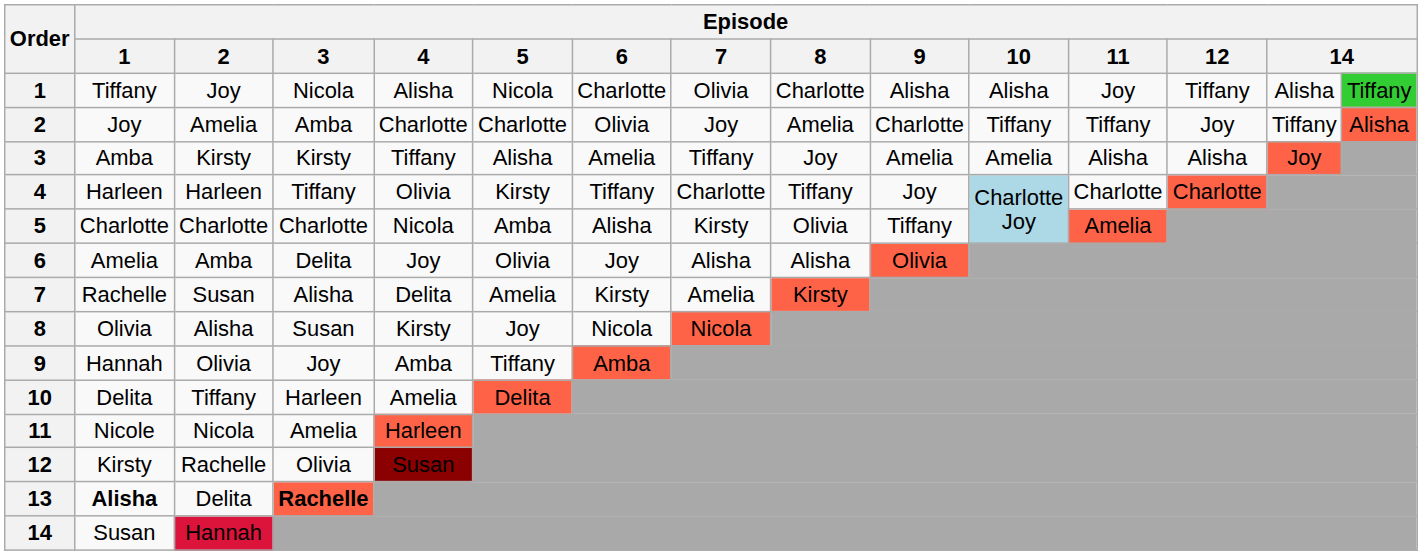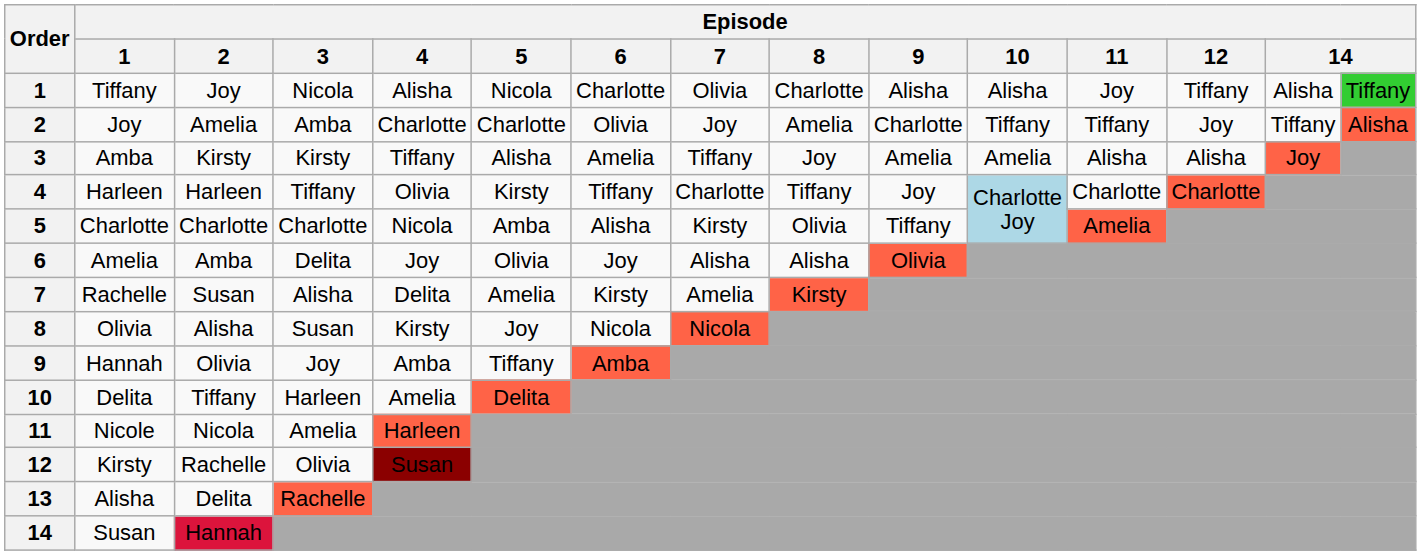(124, 499) bold -> (124, 499) normal
(323, 499) bold -> (323, 499) normal
